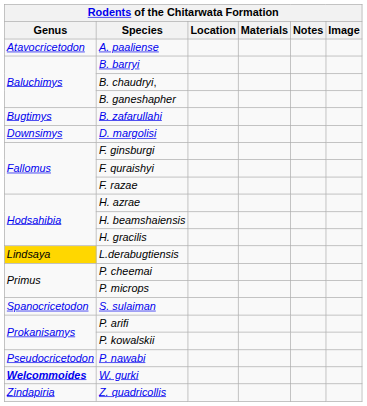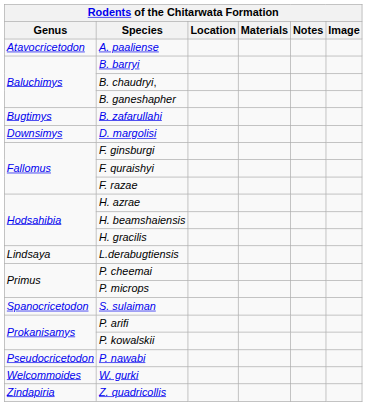(29, 254) gold background -> (29, 254) no background
(47, 375) bold -> (44, 375) normal
